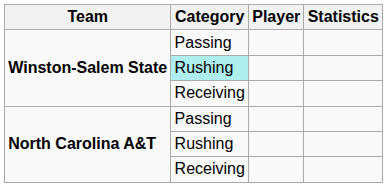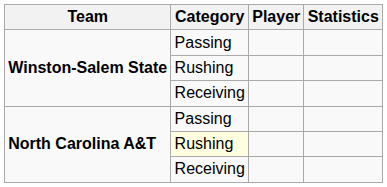(204, 67) paleturquoise background -> (204, 67) no background
(204, 144) no background -> (204, 144) lightyellow background
